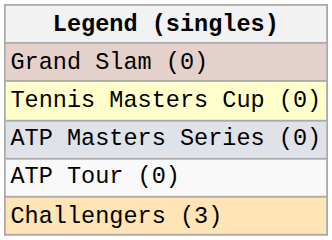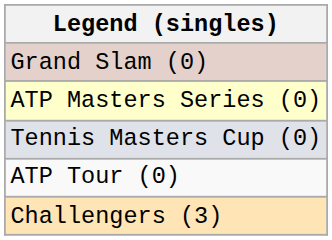(166, 101) Tennis Masters Cup (0) -> (166, 101) ATP Masters Series (0)
(166, 139) ATP Masters Series (0) -> (166, 139) Tennis Masters Cup (0)
